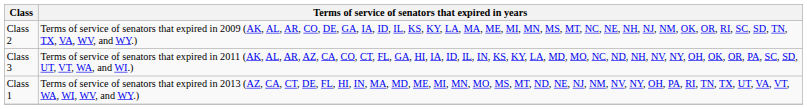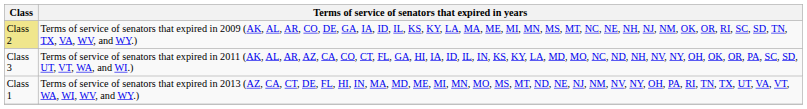(18, 34) no background -> (18, 34) khaki background
